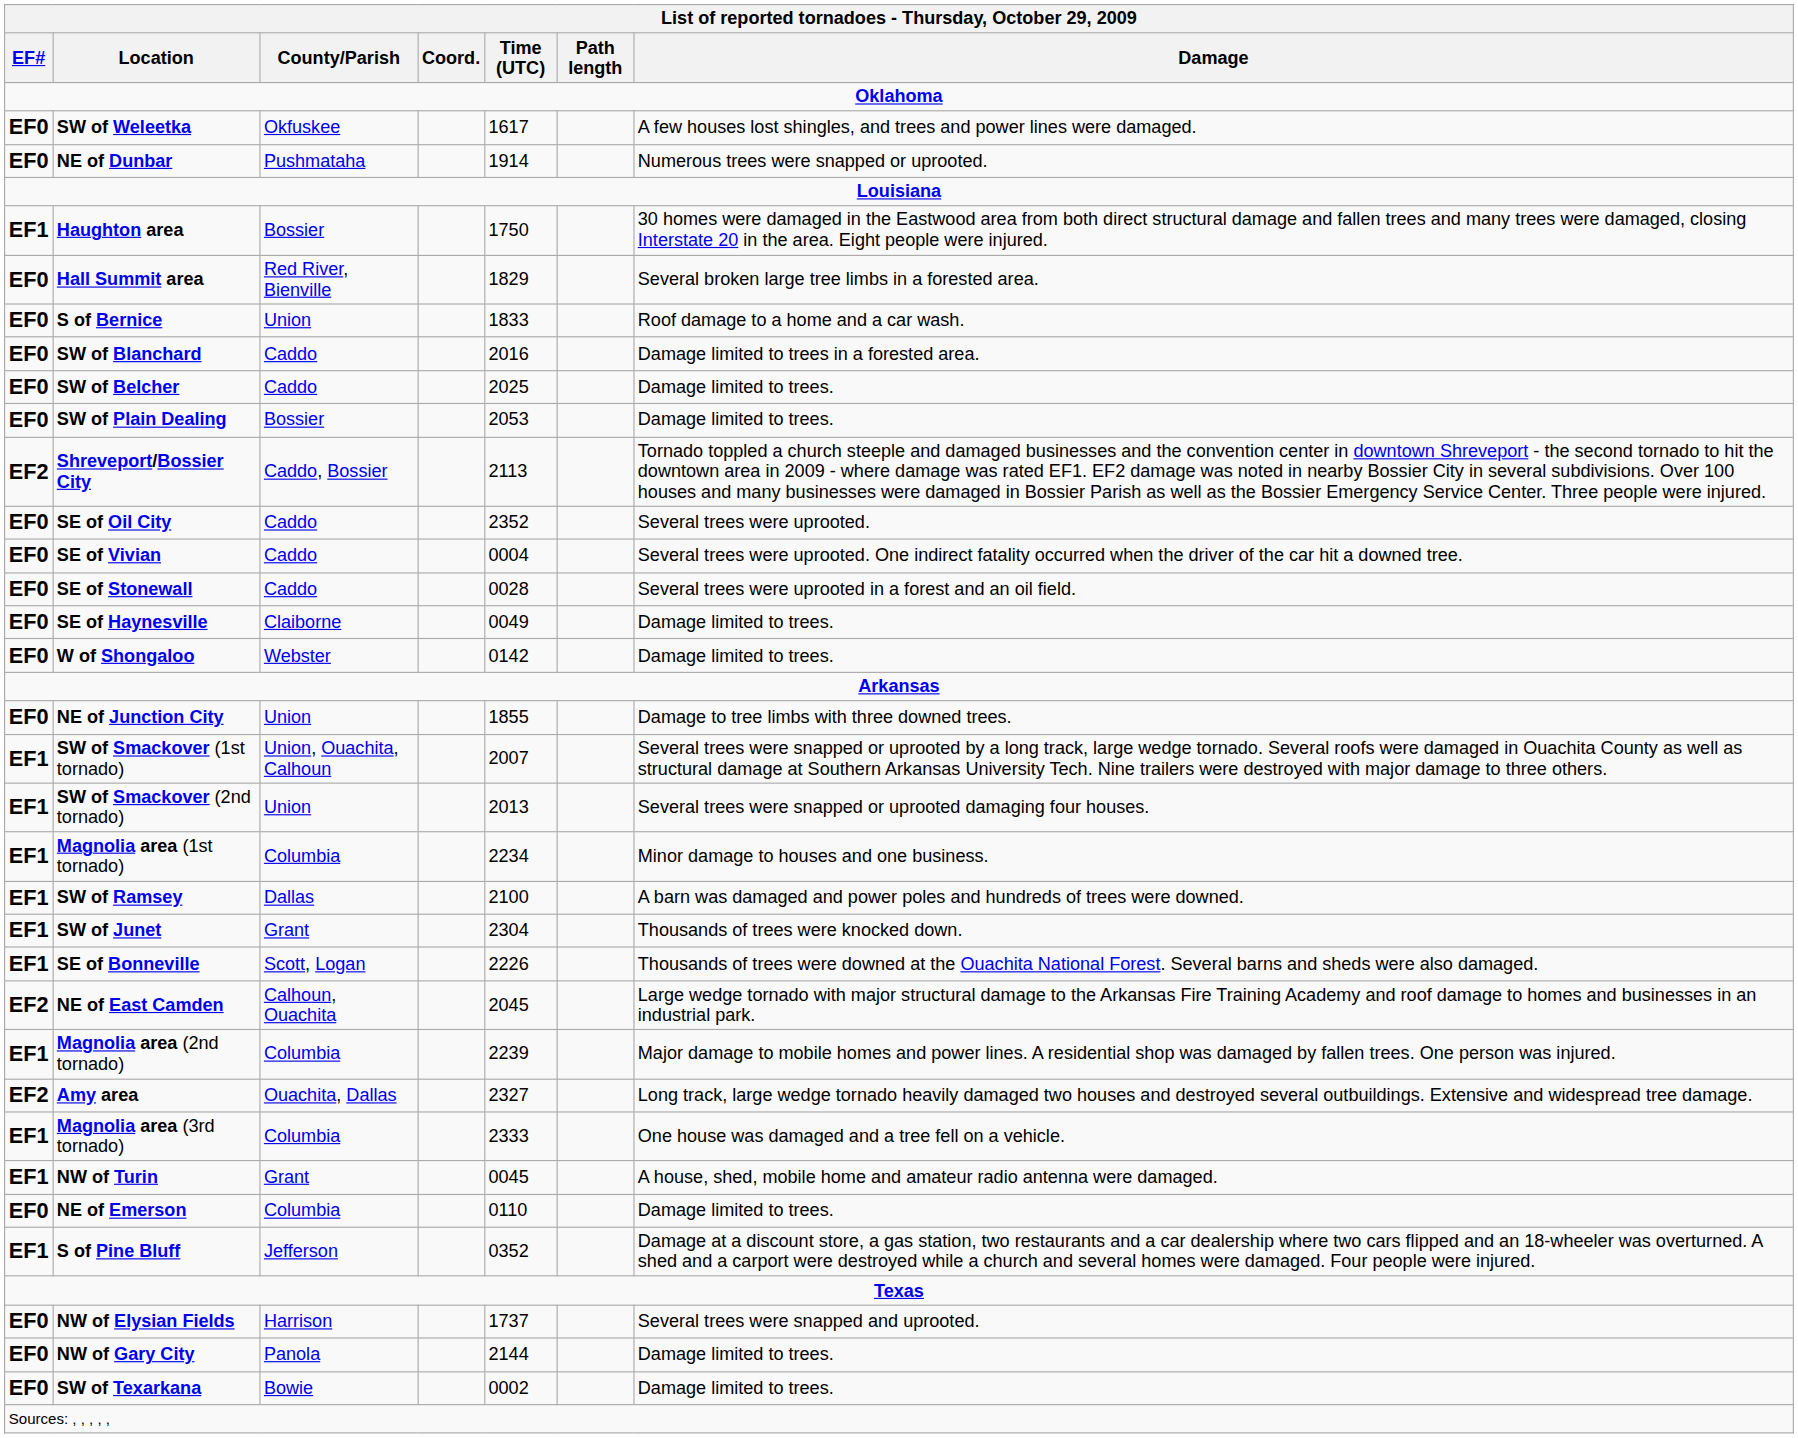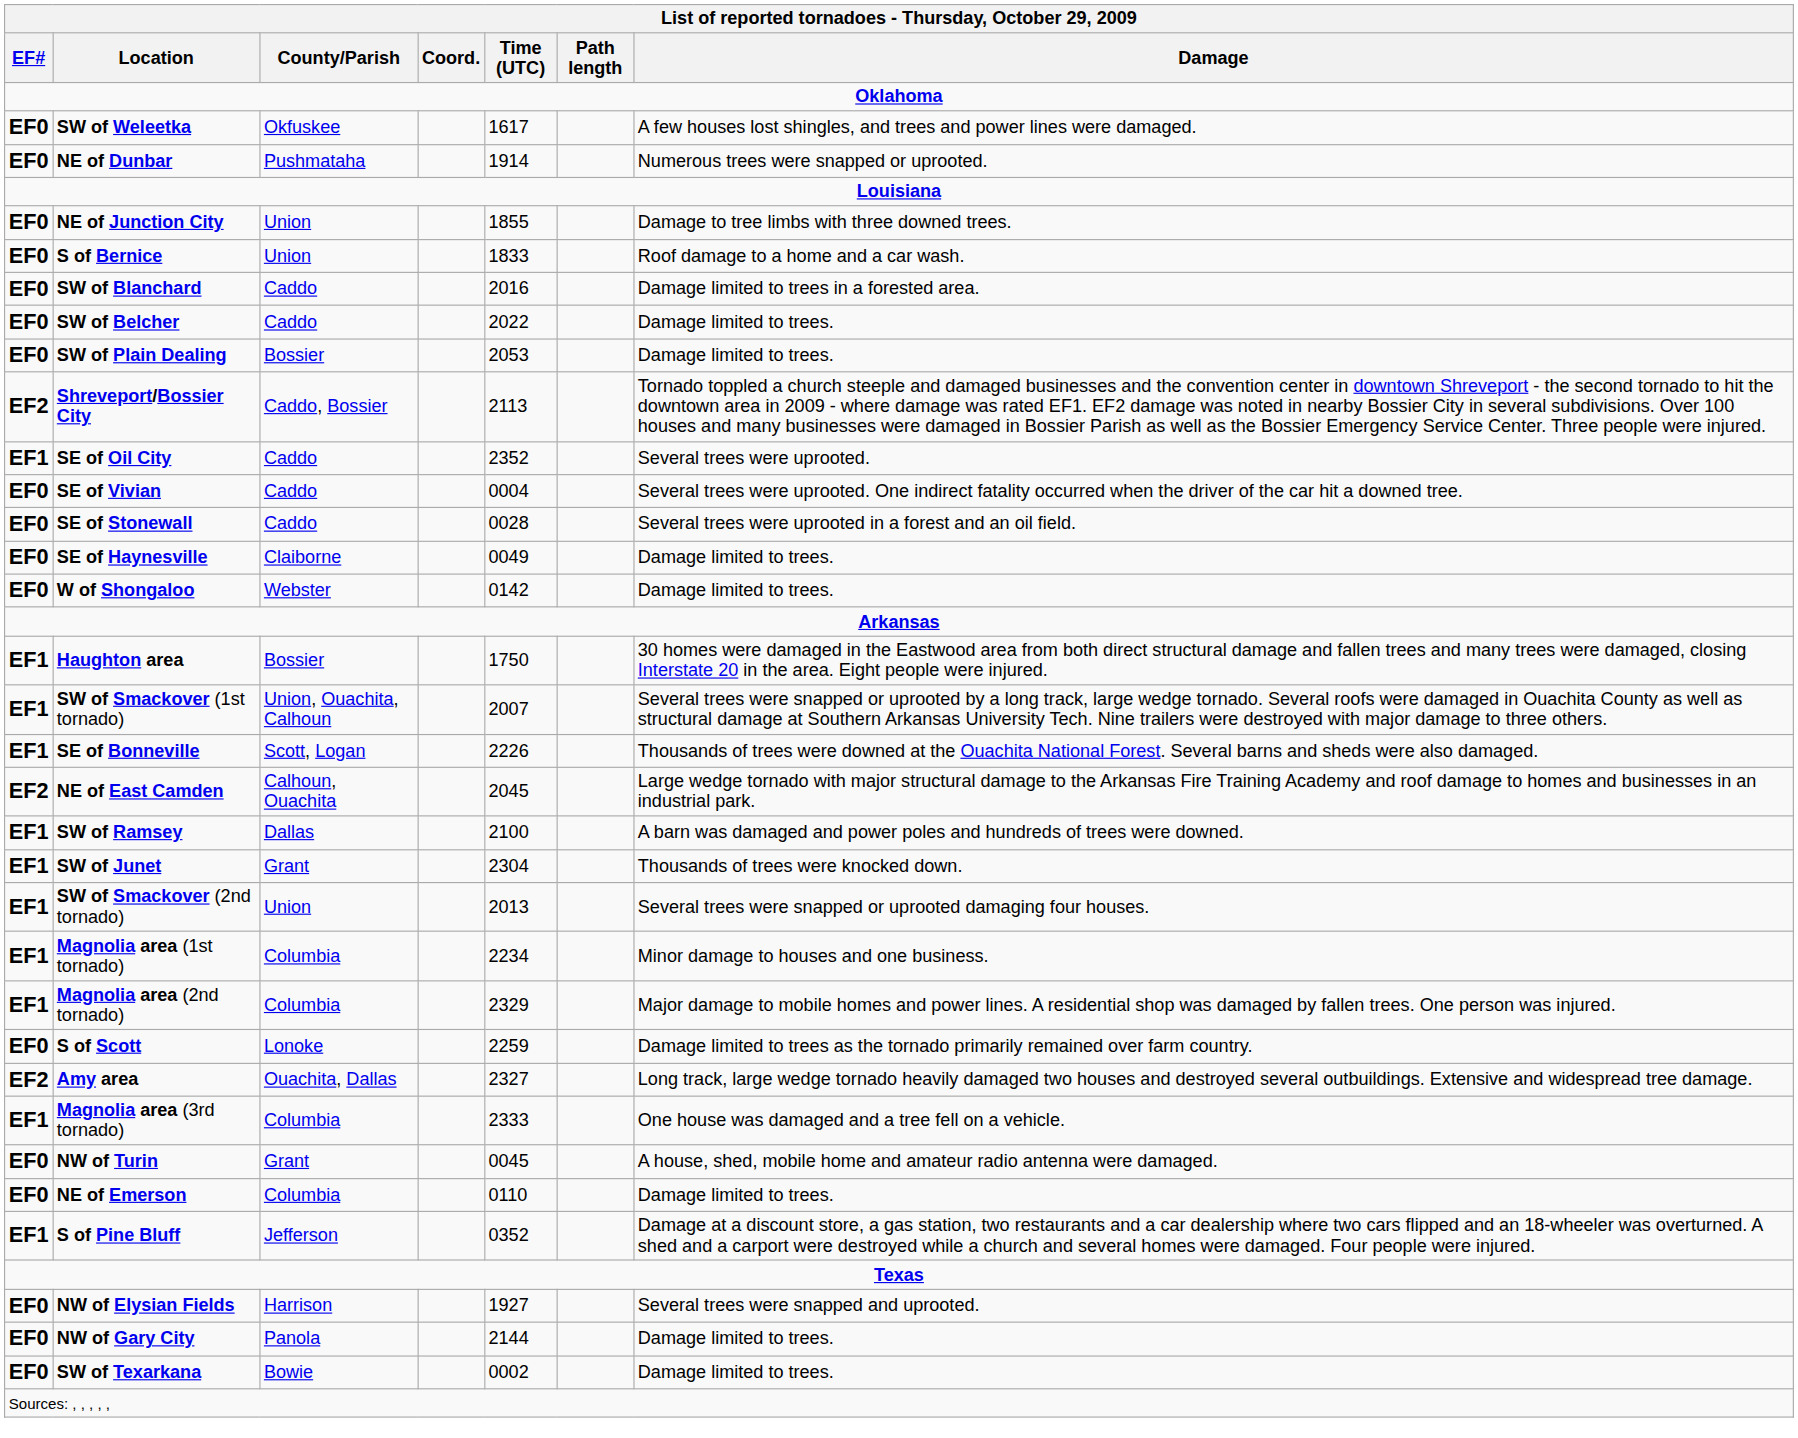rows swapped: (120, 230) <-> (140, 717)
- row: (130, 279)
(509, 386) 2025 -> (509, 322) 2022
(29, 522) EF0 -> (29, 457) EF1
rows swapped: (154, 807) <-> (128, 963)
rows swapped: (140, 1005) <-> (135, 856)
(509, 1054) 2239 -> (509, 1005) 2329
+ row: (99, 1046)
(29, 1177) EF1 -> (29, 1161) EF0
(509, 1321) 1737 -> (509, 1305) 1927
